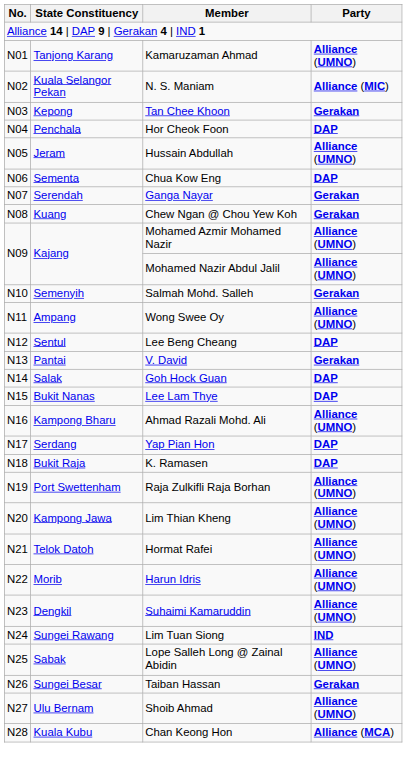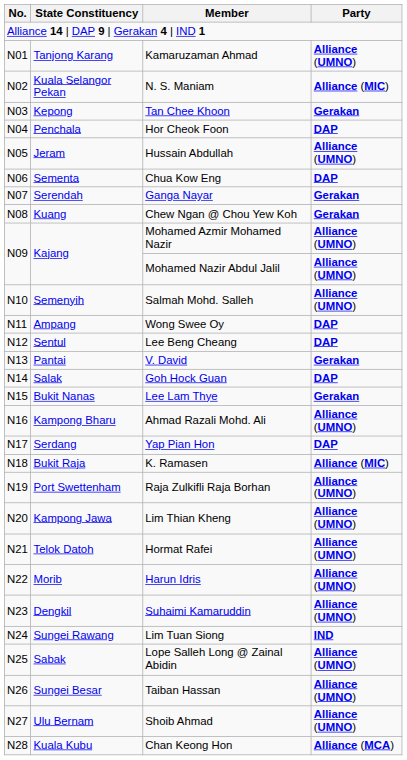(337, 293) Gerakan -> (336, 299) Alliance (UMNO)
(336, 318) Alliance (UMNO) -> (326, 324) DAP
(326, 396) DAP -> (337, 396) Gerakan
(326, 463) DAP -> (351, 463) Alliance (MIC)
(337, 684) Gerakan -> (336, 690) Alliance (UMNO)
